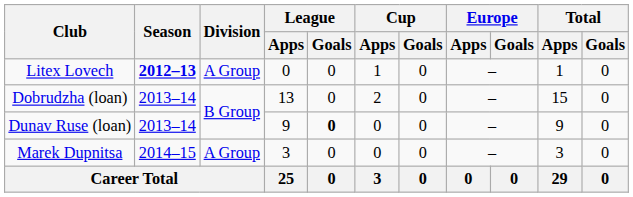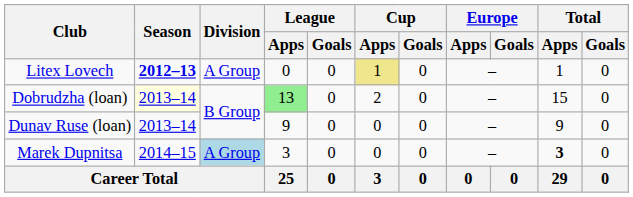(377, 71) no background -> (377, 71) khaki background
(167, 98) no background -> (167, 98) lightyellow background
(286, 98) no background -> (286, 98) lightgreen background
(332, 125) bold -> (332, 125) normal
(232, 152) no background -> (232, 152) lightblue background
(560, 152) normal -> (560, 152) bold
